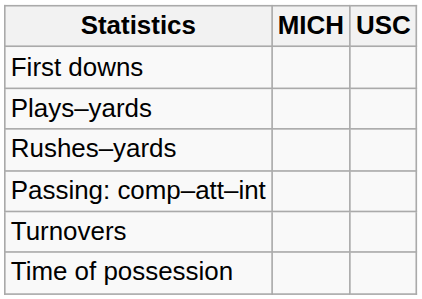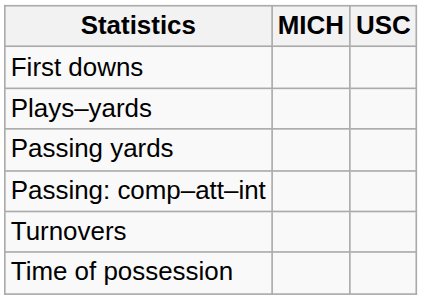- row: (94, 149)
+ row: (92, 149)
